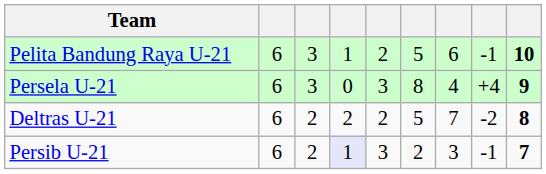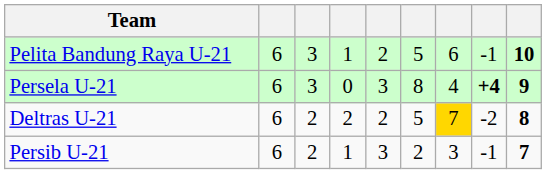(489, 86) normal -> (489, 86) bold
(453, 119) no background -> (453, 119) gold background
(348, 151) lavender background -> (348, 151) no background
